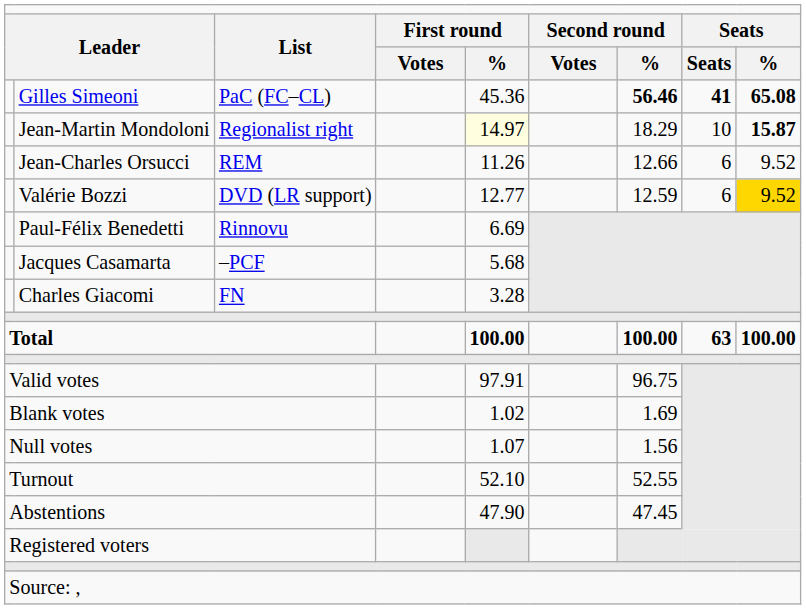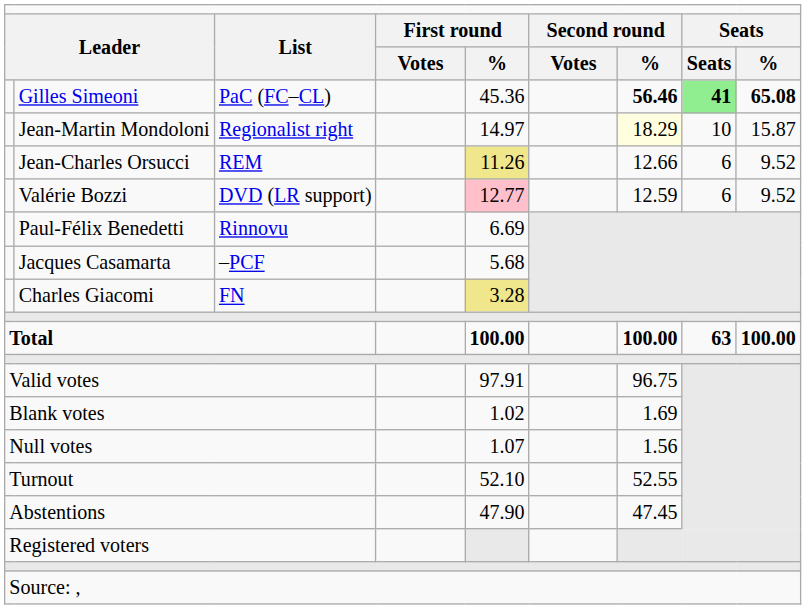(721, 96) no background -> (721, 96) lightgreen background
(502, 129) lightyellow background -> (502, 129) no background
(655, 129) no background -> (655, 129) lightyellow background
(773, 129) bold -> (773, 129) normal
(502, 162) no background -> (502, 162) khaki background
(502, 195) no background -> (502, 195) pink background
(778, 195) gold background -> (778, 195) no background
(507, 295) no background -> (507, 295) khaki background
